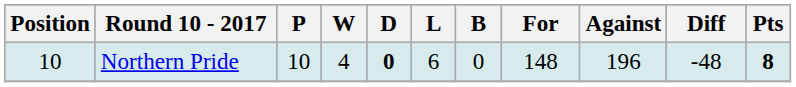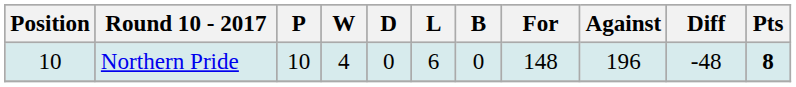(389, 61) bold -> (389, 61) normal
